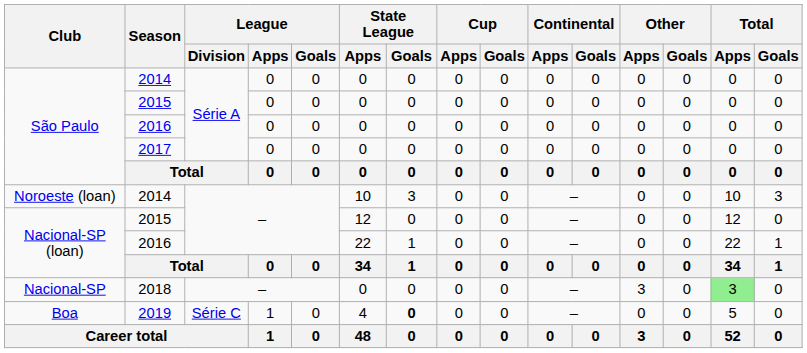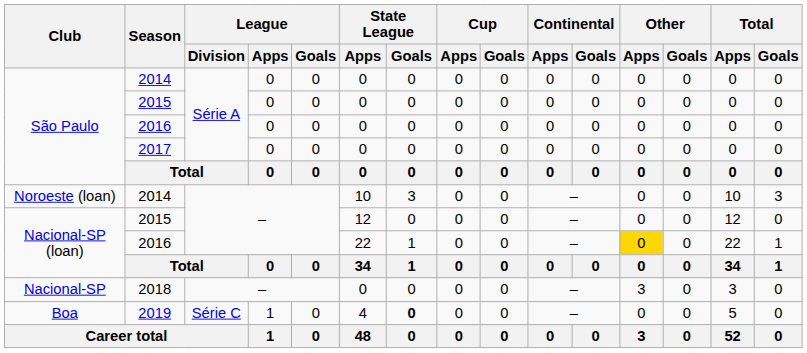(641, 242) no background -> (641, 242) gold background
(733, 289) lightgreen background -> (733, 289) no background
